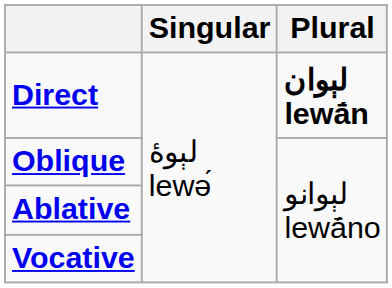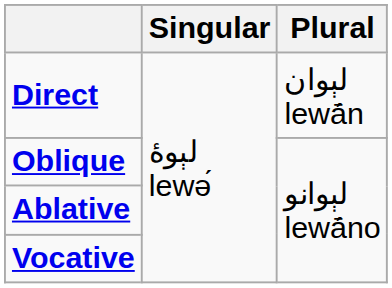(327, 95) bold -> (324, 95) normal
